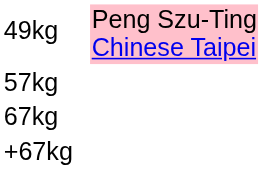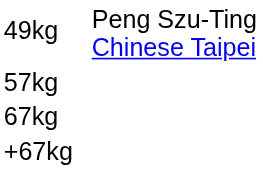(174, 33) pink background -> (174, 33) no background
